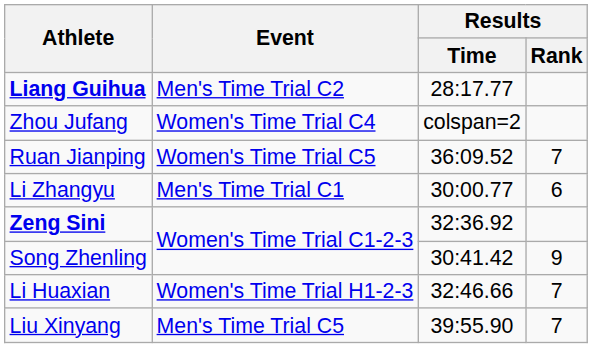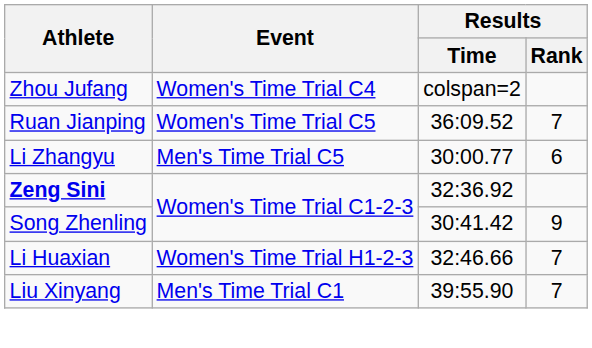- row: (78, 88)
(250, 190) Men's Time Trial C1 -> (250, 156) Men's Time Trial C5
(250, 325) Men's Time Trial C5 -> (250, 291) Men's Time Trial C1
